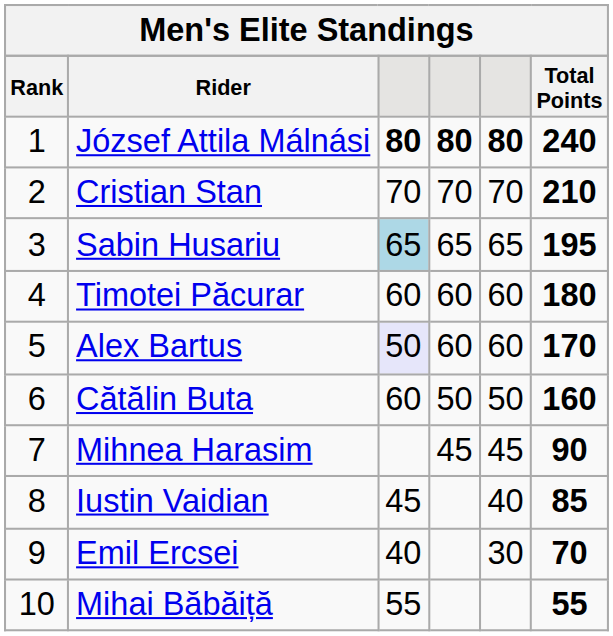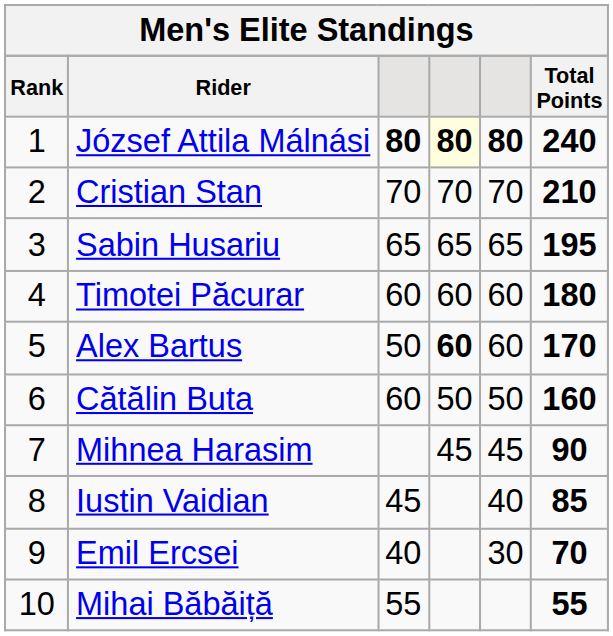(454, 141) no background -> (454, 141) lightyellow background
(403, 244) lightblue background -> (403, 244) no background
(403, 347) lavender background -> (403, 347) no background
(454, 347) normal -> (454, 347) bold
